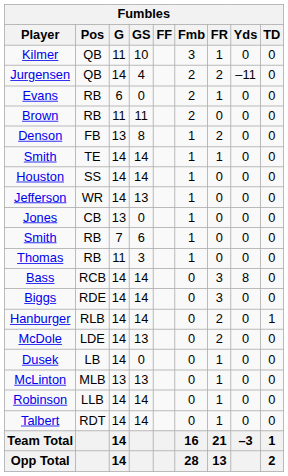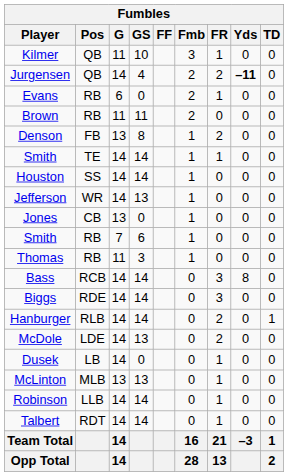(246, 75) normal -> (246, 75) bold
